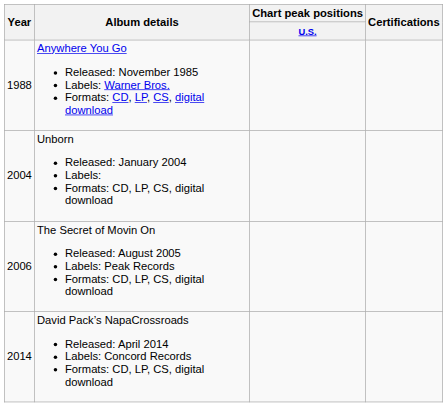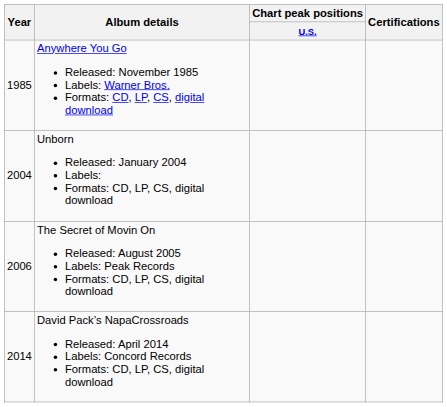(19, 85) 1988 -> (19, 85) 1985
